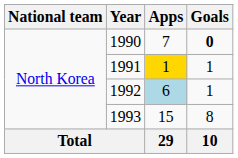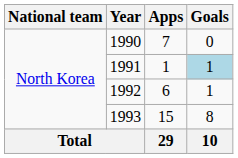(210, 41) bold -> (210, 41) normal
(166, 66) gold background -> (166, 66) no background
(210, 66) no background -> (210, 66) lightblue background
(166, 91) lightblue background -> (166, 91) no background
